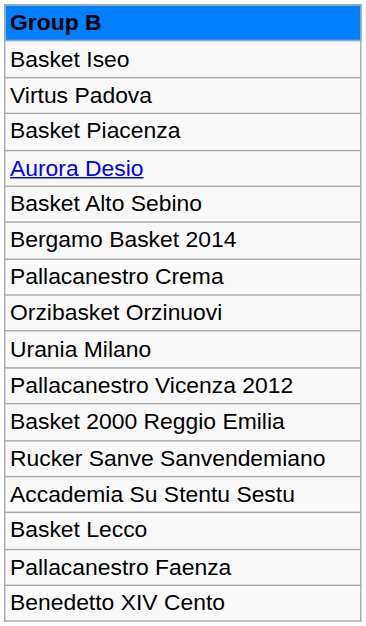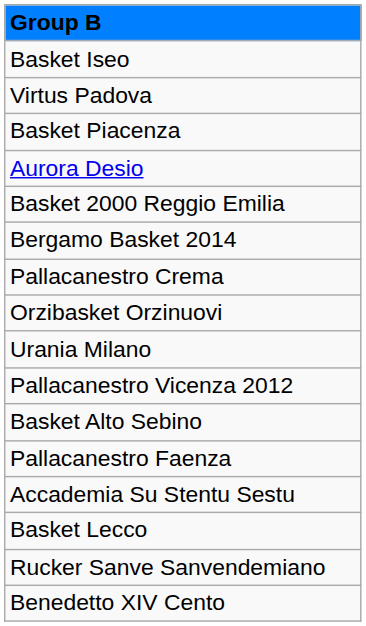(106, 204) Basket Alto Sebino -> (147, 204) Basket 2000 Reggio Emilia
(147, 421) Basket 2000 Reggio Emilia -> (106, 421) Basket Alto Sebino
(168, 458) Rucker Sanve Sanvendemiano -> (121, 458) Pallacanestro Faenza
(121, 566) Pallacanestro Faenza -> (168, 566) Rucker Sanve Sanvendemiano
